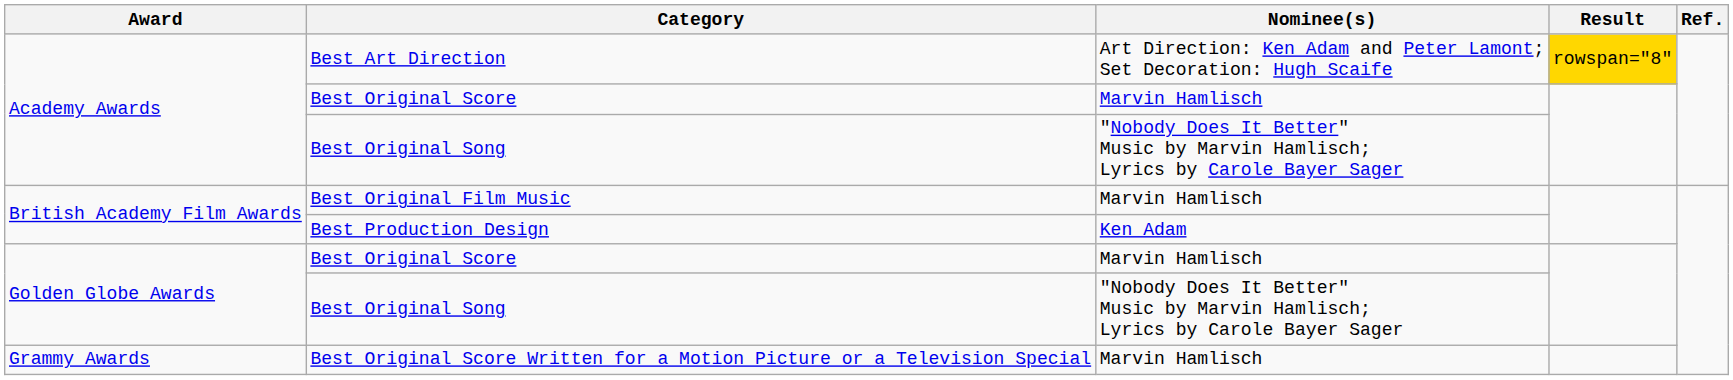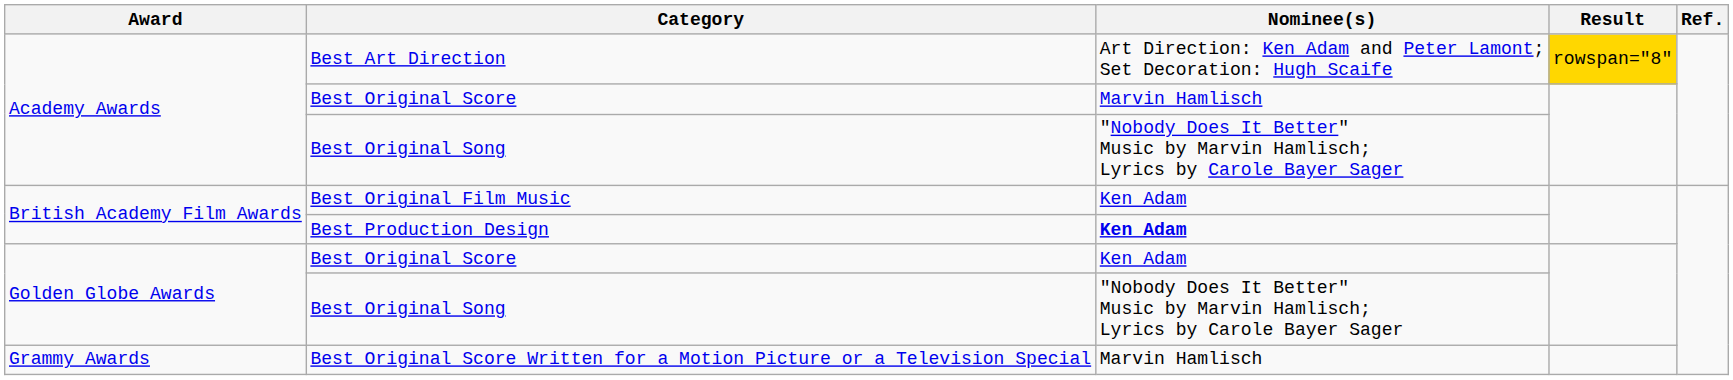(1181, 200) Marvin Hamlisch -> (1143, 200) Ken Adam
(1143, 229) normal -> (1143, 229) bold
(1181, 259) Marvin Hamlisch -> (1143, 259) Ken Adam
